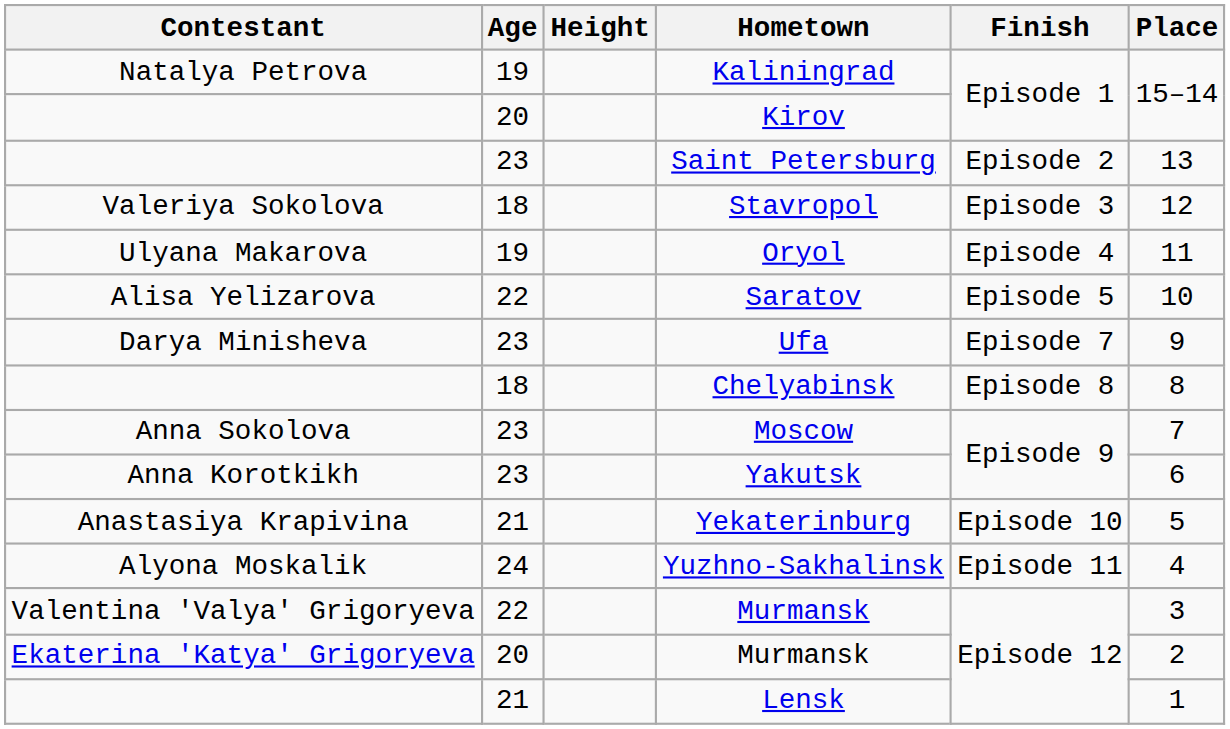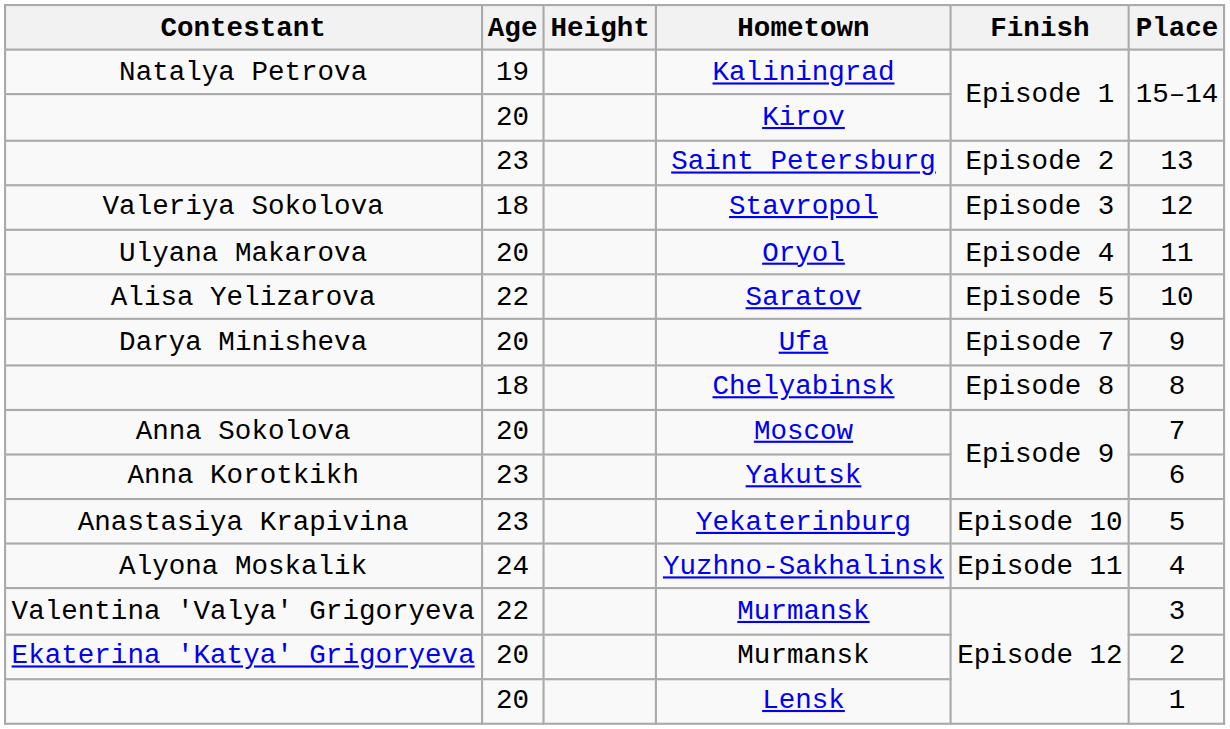(513, 252) 19 -> (513, 252) 20
(513, 342) 23 -> (513, 342) 20
(513, 432) 23 -> (513, 432) 20
(513, 522) 21 -> (513, 522) 23
(513, 701) 21 -> (513, 701) 20
